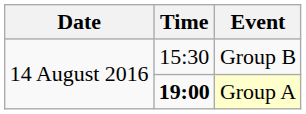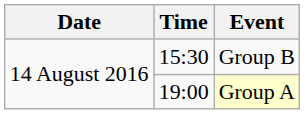(184, 91) bold -> (184, 91) normal
